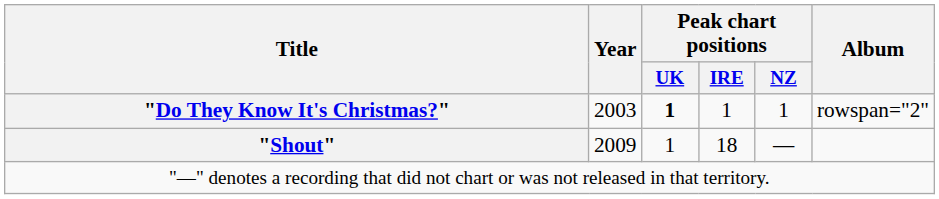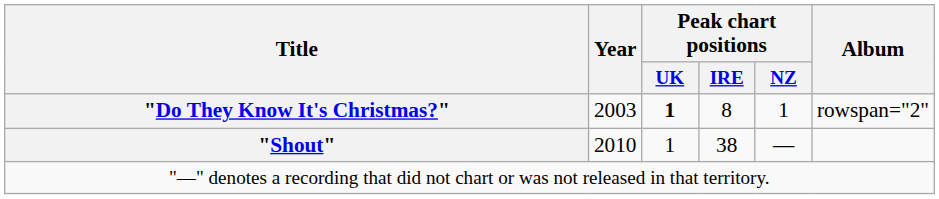(727, 110) 1 -> (727, 110) 8
(615, 144) 2009 -> (615, 144) 2010
(727, 144) 18 -> (727, 144) 38
